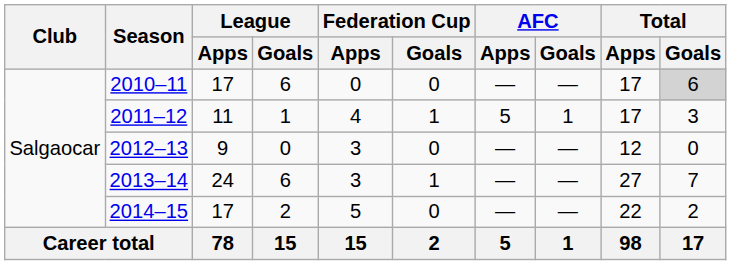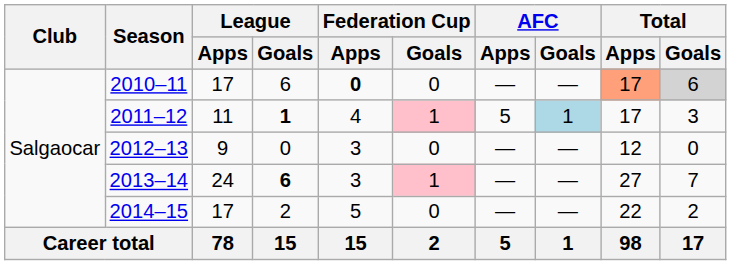(356, 85) normal -> (356, 85) bold
(630, 85) no background -> (630, 85) lightsalmon background
(285, 117) normal -> (285, 117) bold
(434, 117) no background -> (434, 117) pink background
(568, 117) no background -> (568, 117) lightblue background
(285, 180) normal -> (285, 180) bold
(434, 180) no background -> (434, 180) pink background
